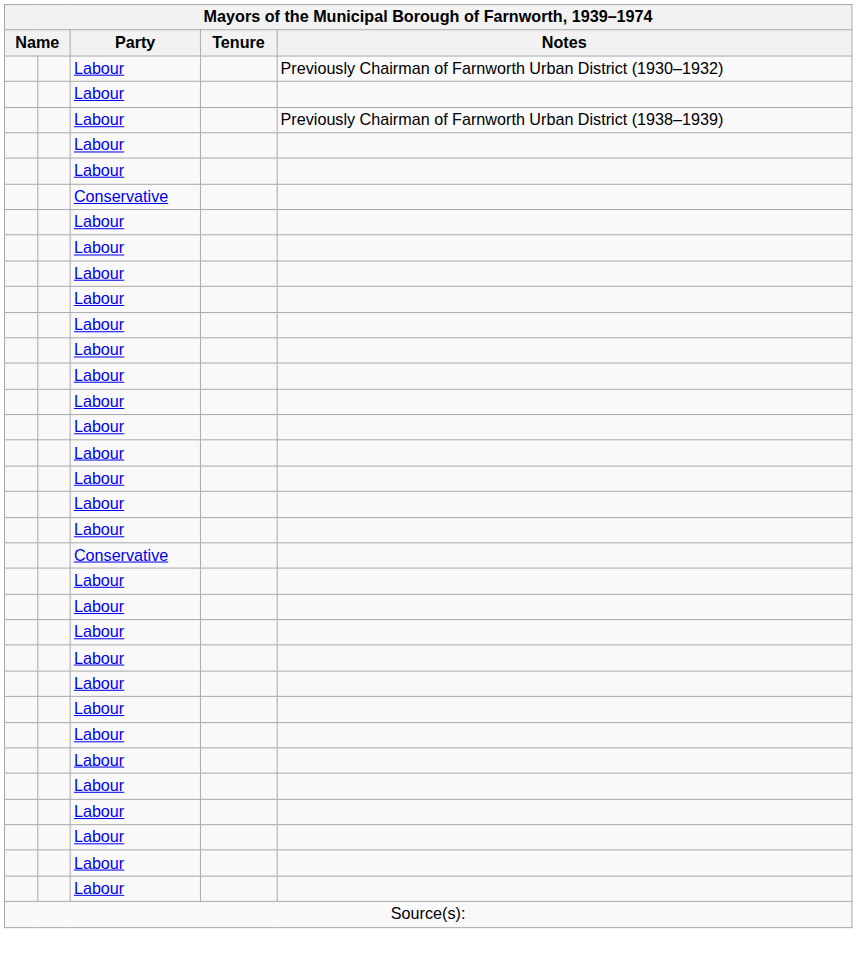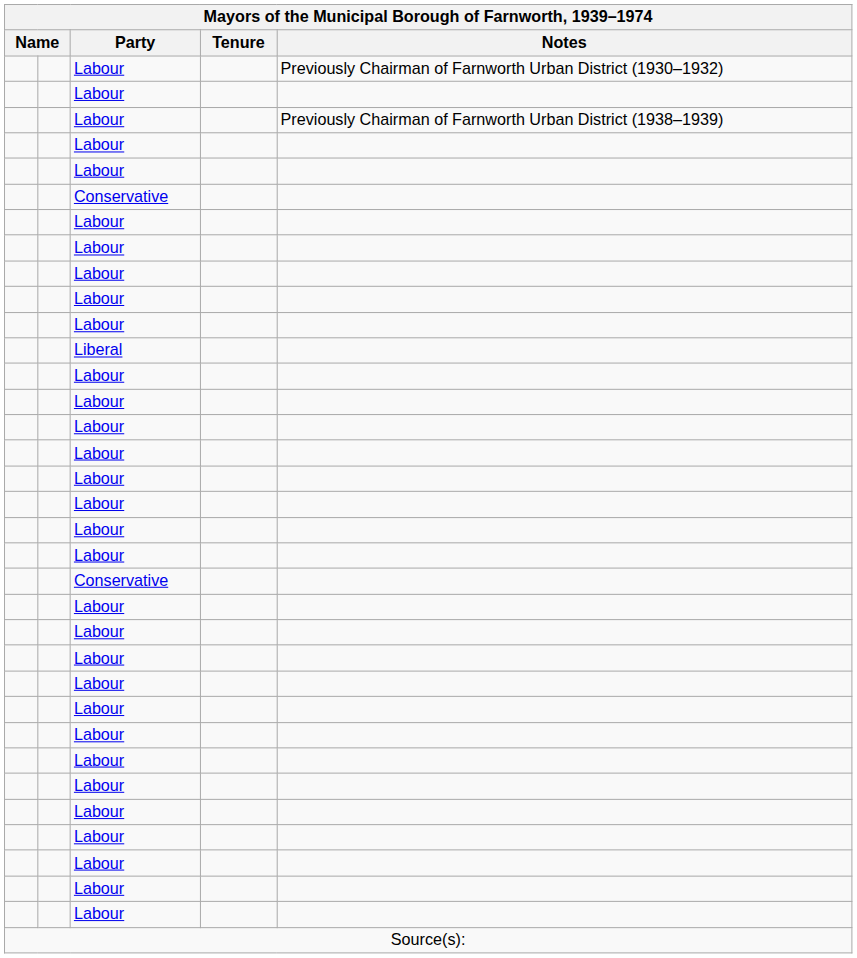+ row: (21, 350)
